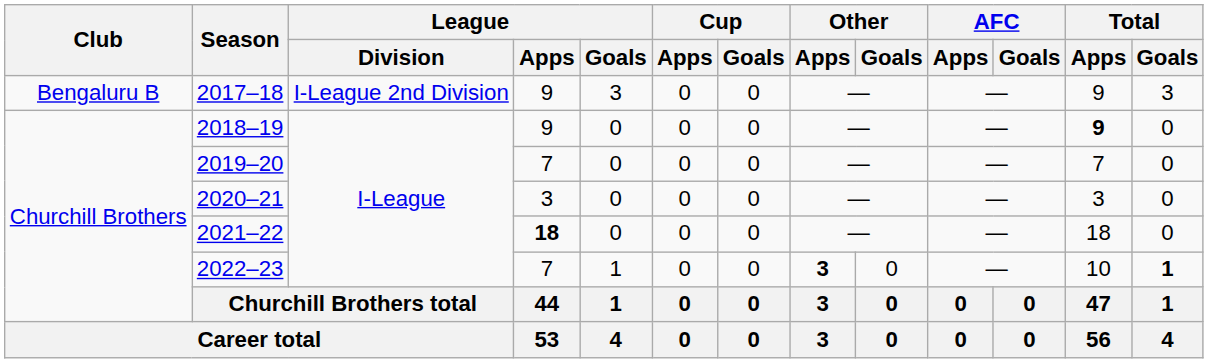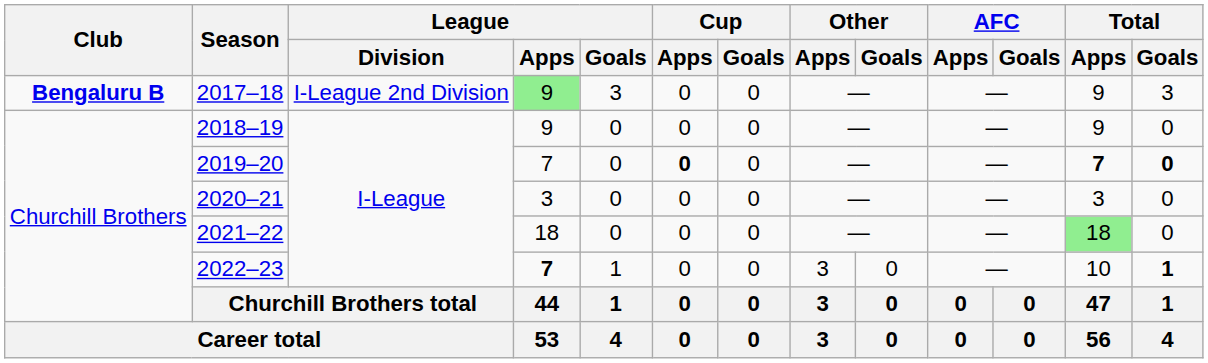(98, 92) normal -> (98, 92) bold
(547, 92) no background -> (547, 92) lightgreen background
(1098, 127) bold -> (1098, 127) normal
(685, 163) normal -> (685, 163) bold
(1098, 163) normal -> (1098, 163) bold
(1167, 163) normal -> (1167, 163) bold
(547, 233) bold -> (547, 233) normal
(1098, 233) no background -> (1098, 233) lightgreen background
(547, 269) normal -> (547, 269) bold
(823, 269) bold -> (823, 269) normal
